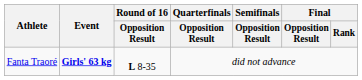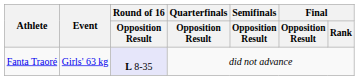(87, 61) bold -> (85, 61) normal
(142, 67) no background -> (139, 67) lavender background
